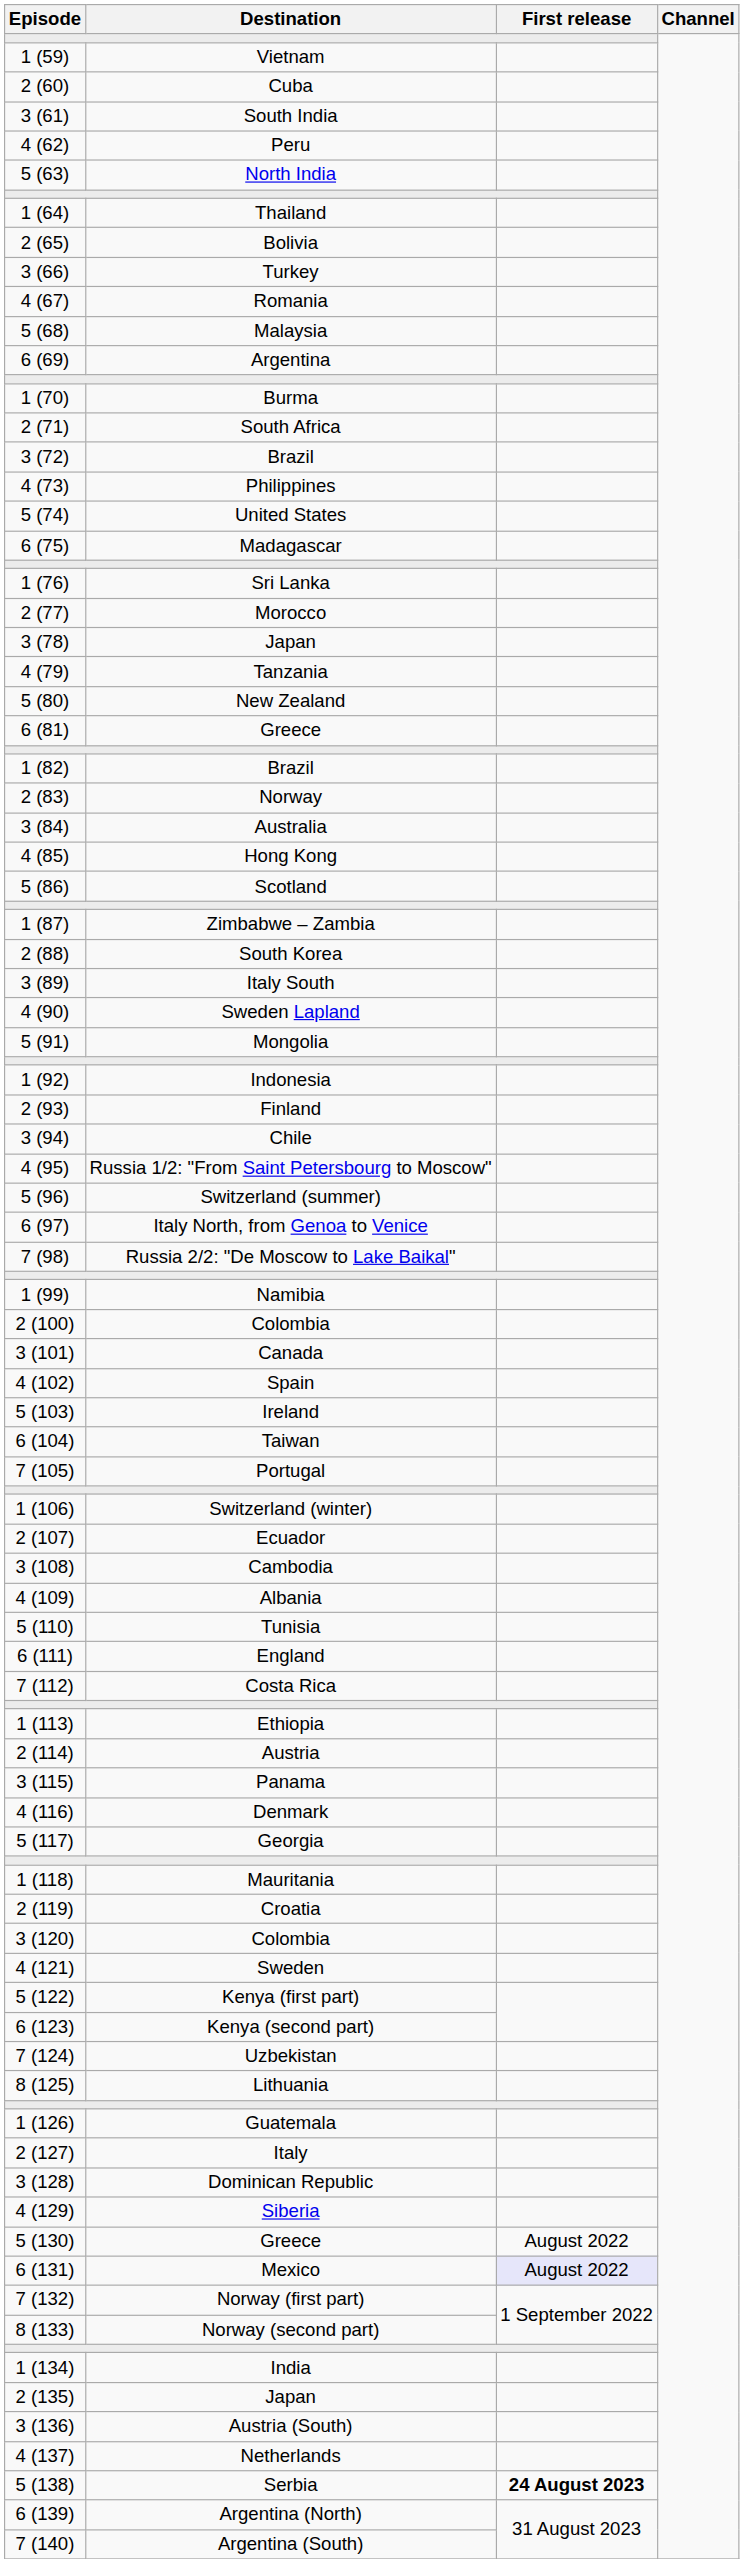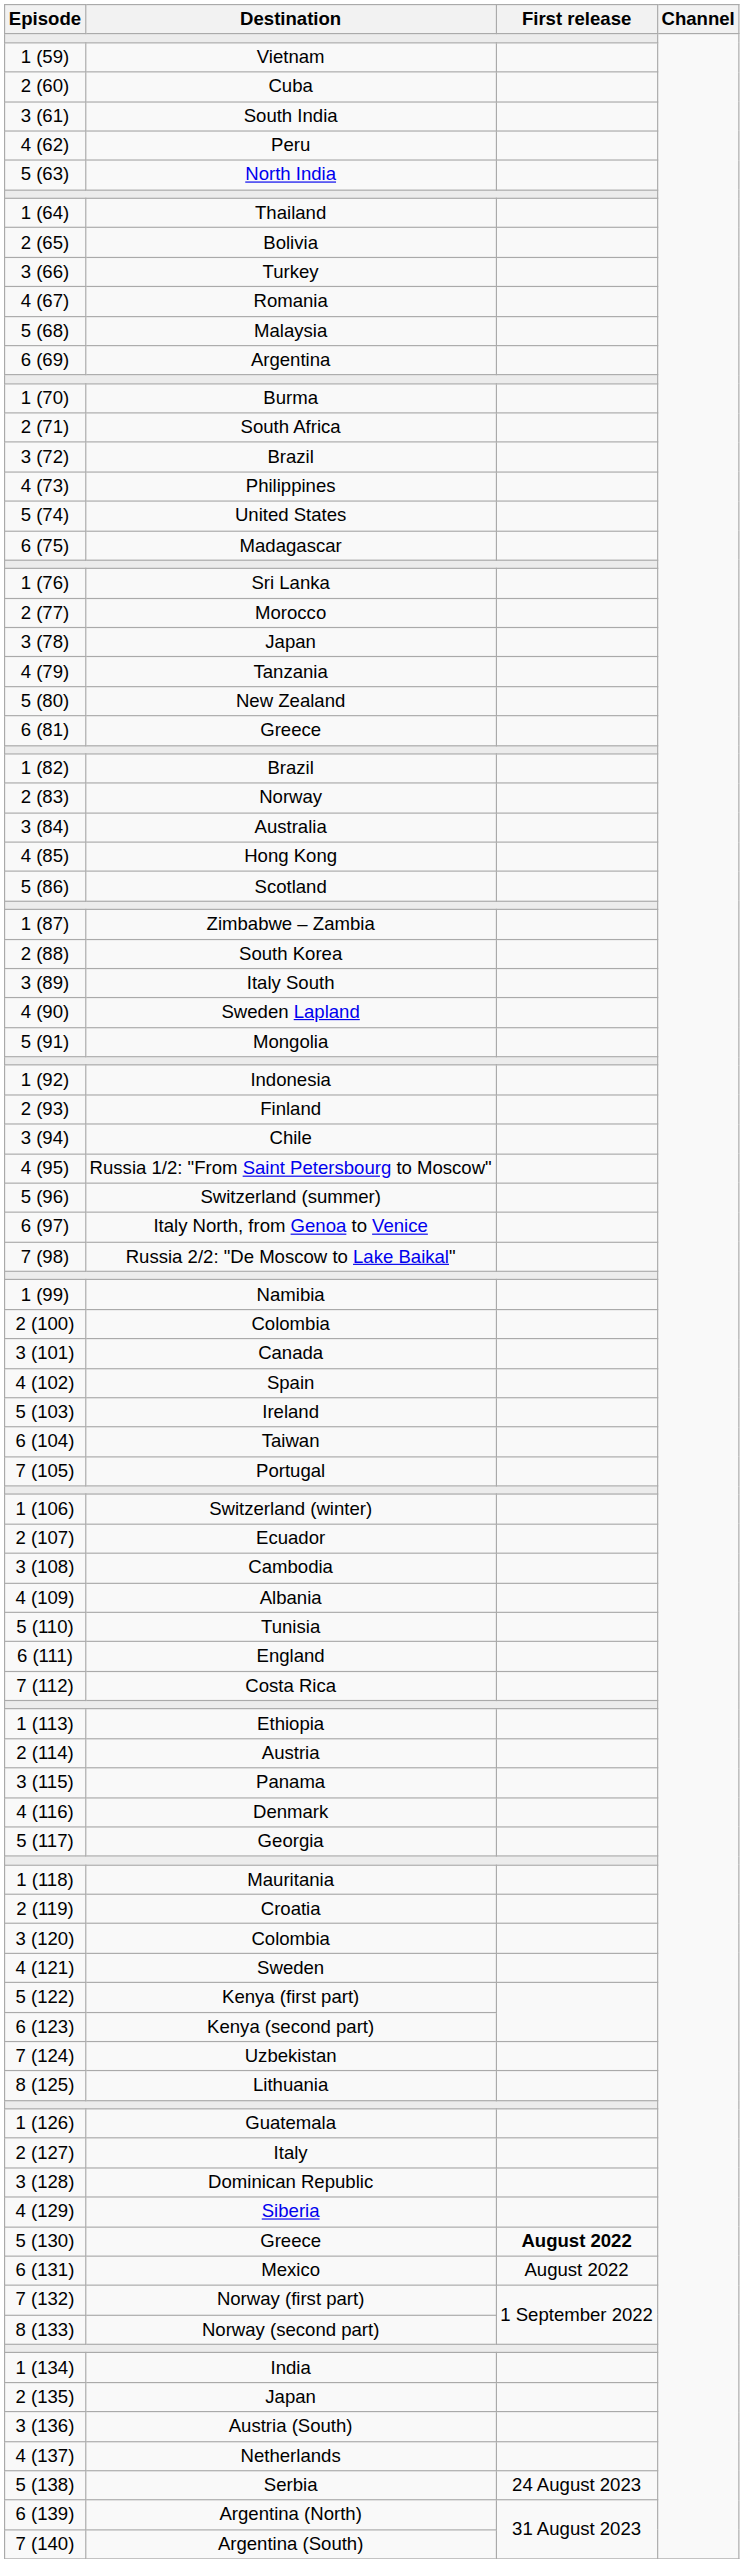(577, 2241) normal -> (577, 2241) bold
(577, 2270) lavender background -> (577, 2270) no background
(577, 2485) bold -> (577, 2485) normal
